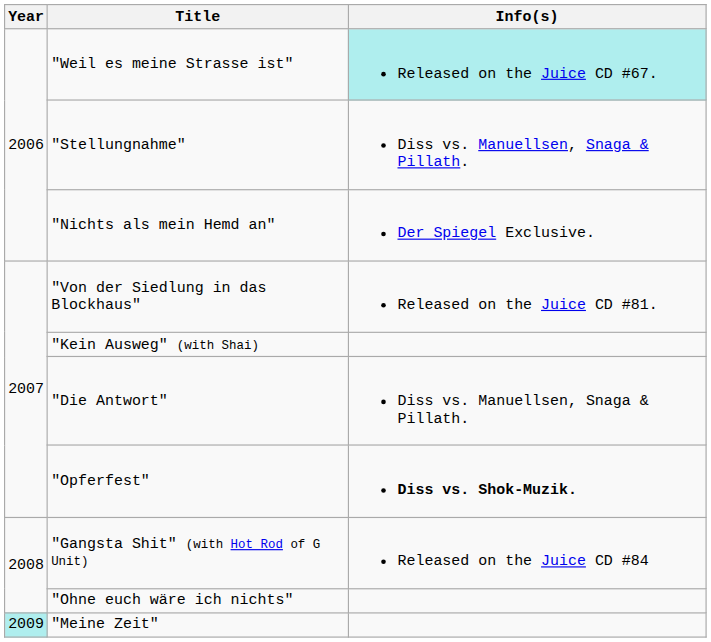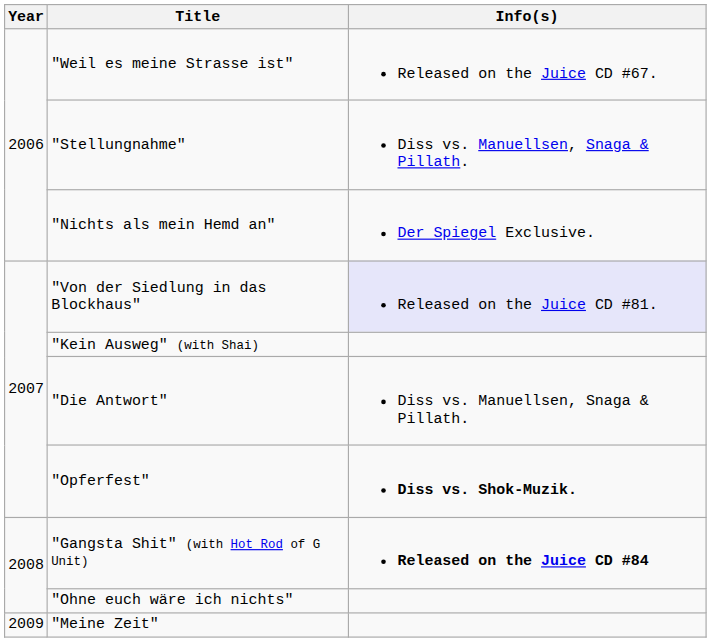(527, 73) paleturquoise background -> (527, 73) no background
(527, 305) no background -> (527, 305) lavender background
(527, 561) normal -> (527, 561) bold
(26, 625) paleturquoise background -> (26, 625) no background
